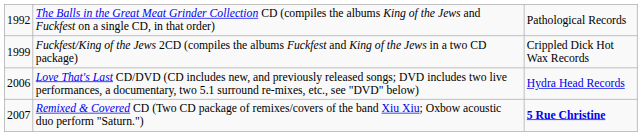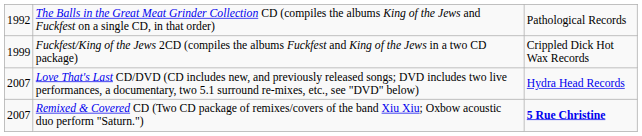(19, 83) 2006 -> (19, 83) 2007
